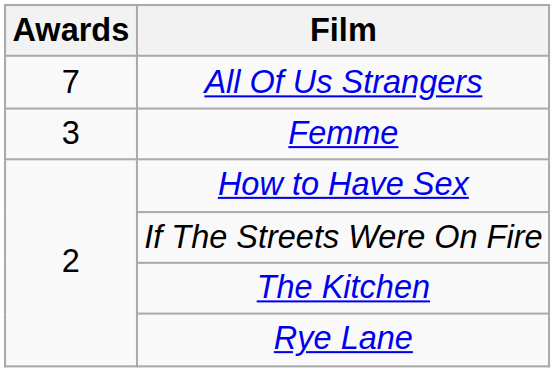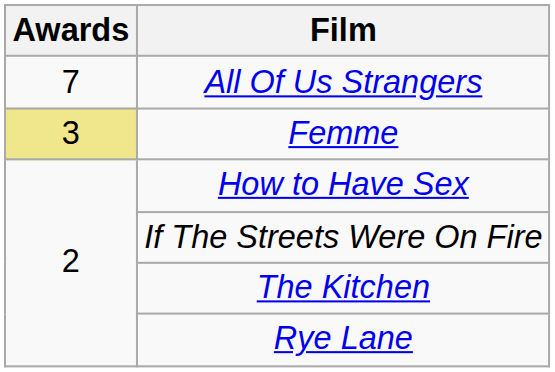(71, 133) no background -> (71, 133) khaki background
